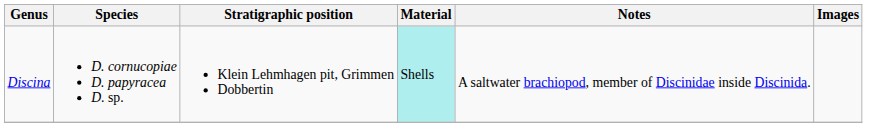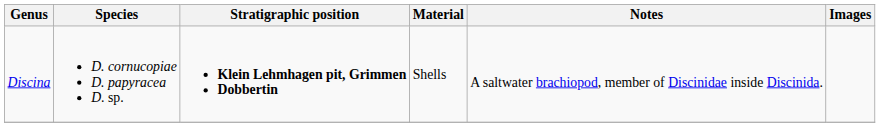(289, 82) normal -> (295, 82) bold
(417, 74) paleturquoise background -> (429, 74) no background
